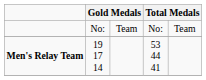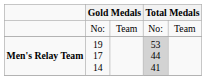(156, 56) no background -> (156, 56) lightgrey background
